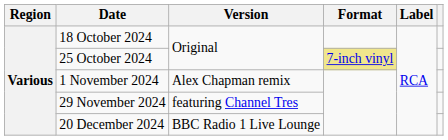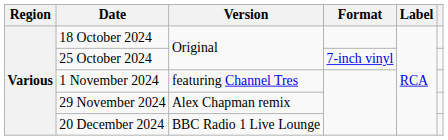(360, 59) khaki background -> (360, 59) no background
(231, 80) Alex Chapman remix -> (235, 80) featuring Channel Tres
(235, 102) featuring Channel Tres -> (231, 102) Alex Chapman remix
